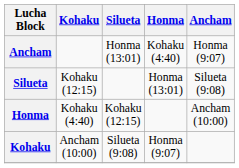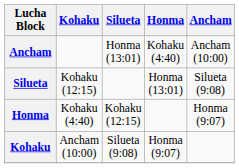(211, 51) Honma (9:07) -> (211, 51) Ancham (10:00)
(211, 115) Ancham (10:00) -> (211, 115) Honma (9:07)
